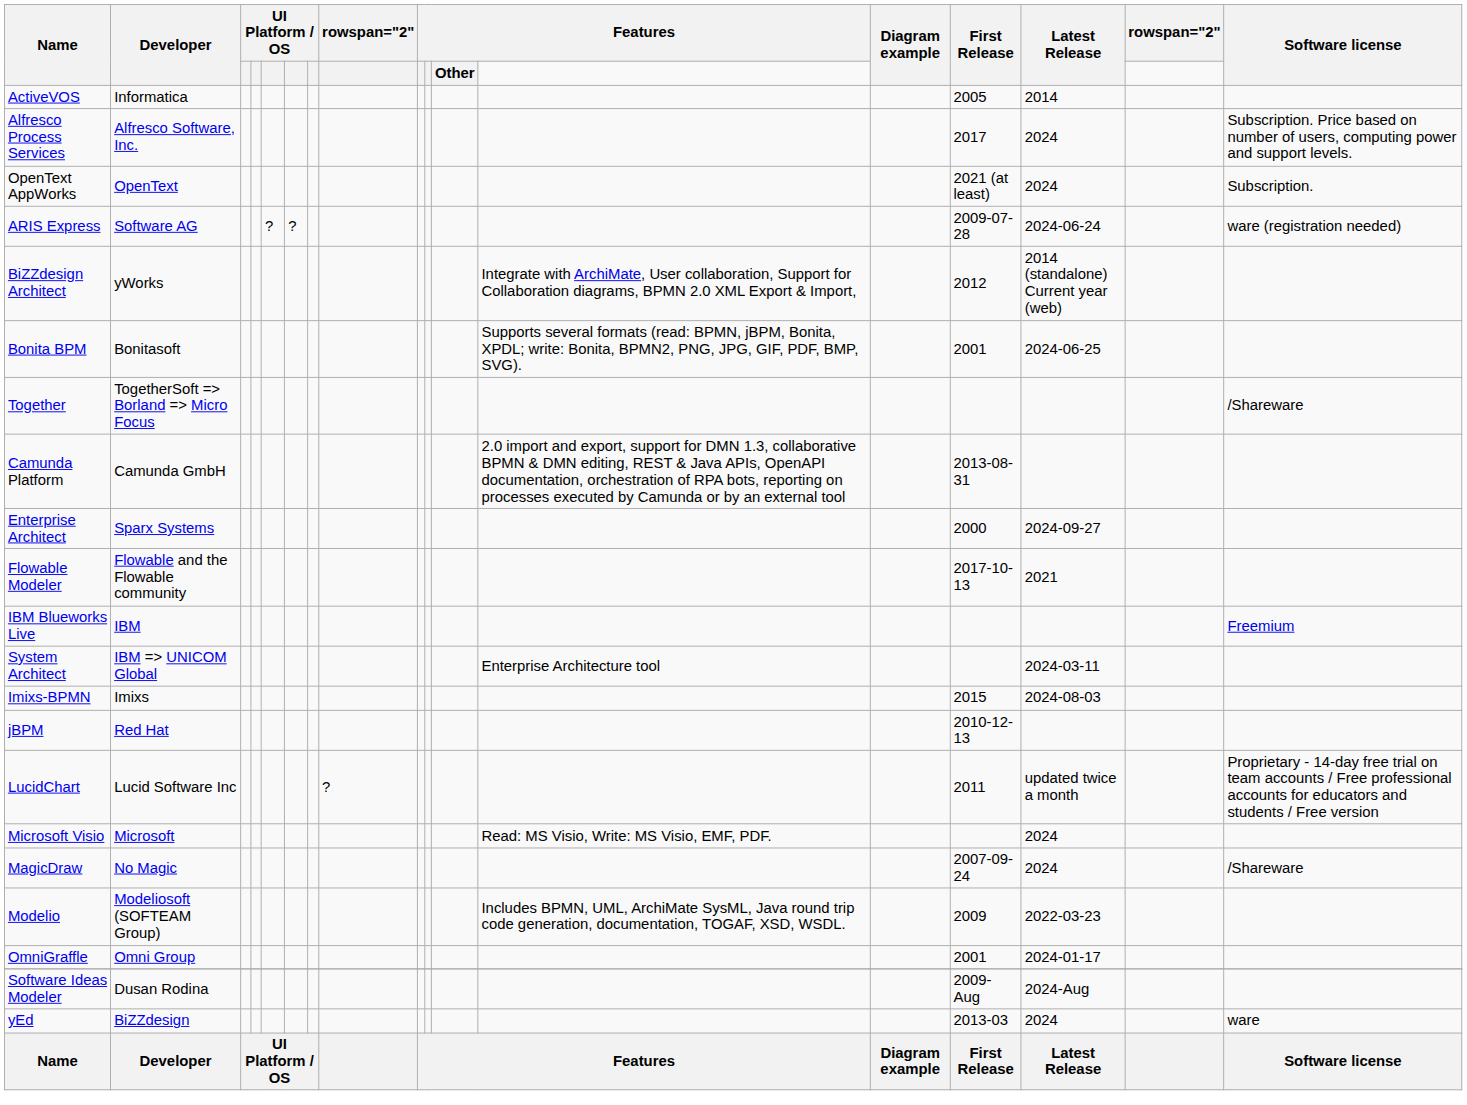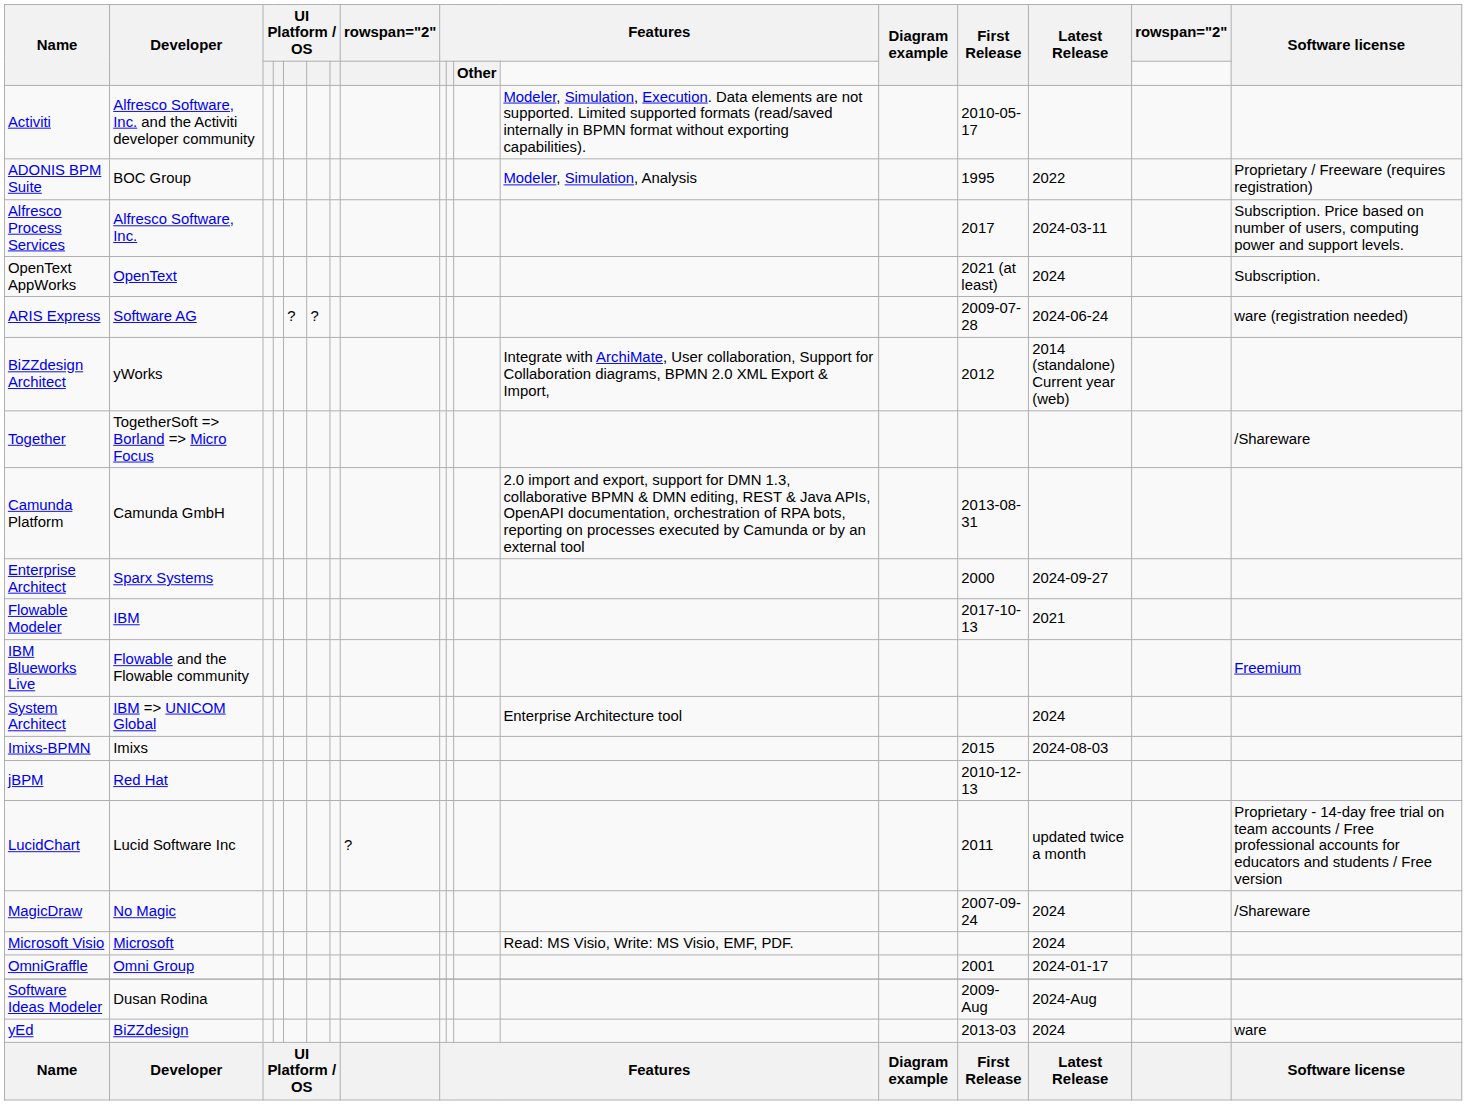+ row: (29, 122)
- row: (44, 96)
+ row: (55, 179)
(1041, 137) 2024 -> (1070, 227) 2024-03-11
- row: (47, 348)
(171, 577) Flowable and the Flowable community -> (126, 619) IBM
(127, 625) IBM -> (181, 667) Flowable and the Flowable community
(1062, 666) 2024-03-11 -> (1049, 716) 2024
rows swapped: (45, 867) <-> (56, 835)
- row: (34, 916)
